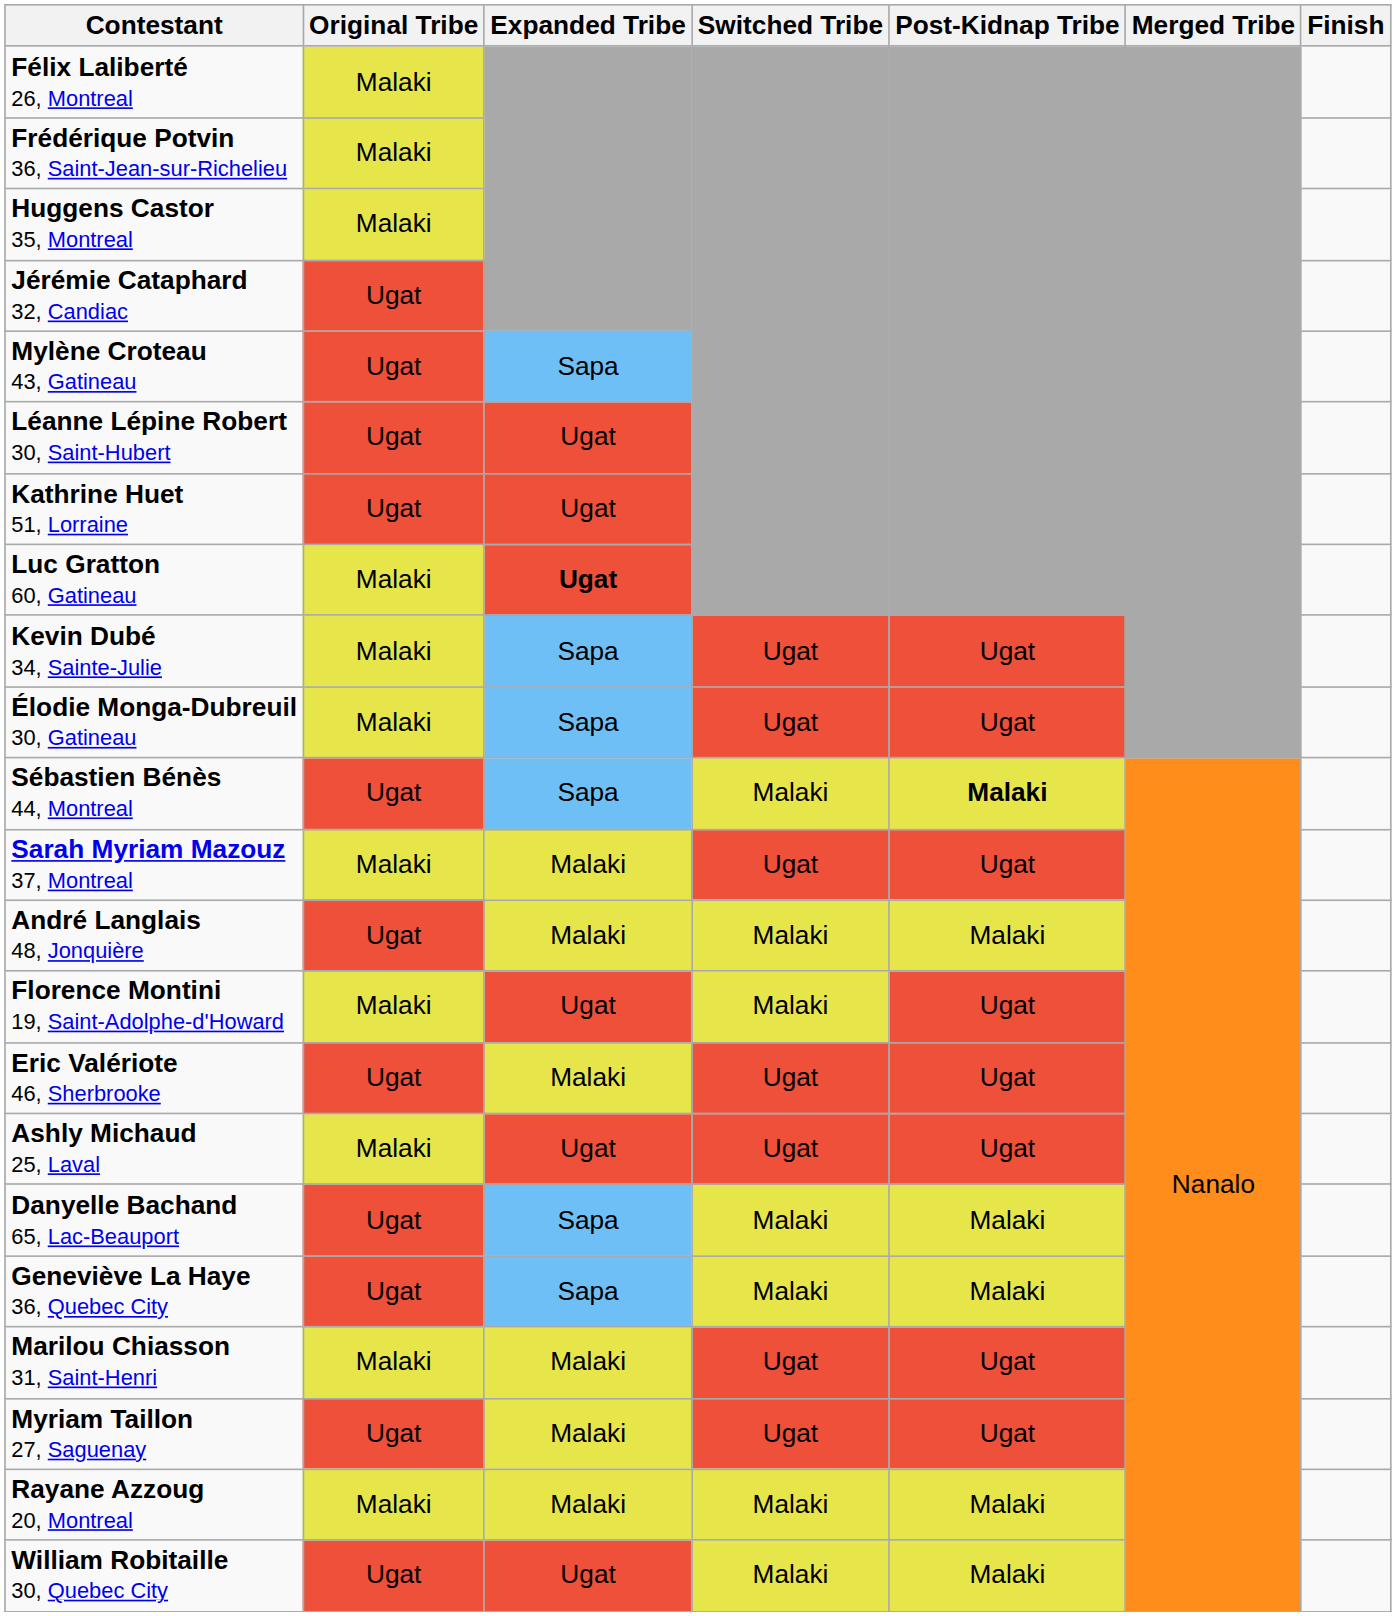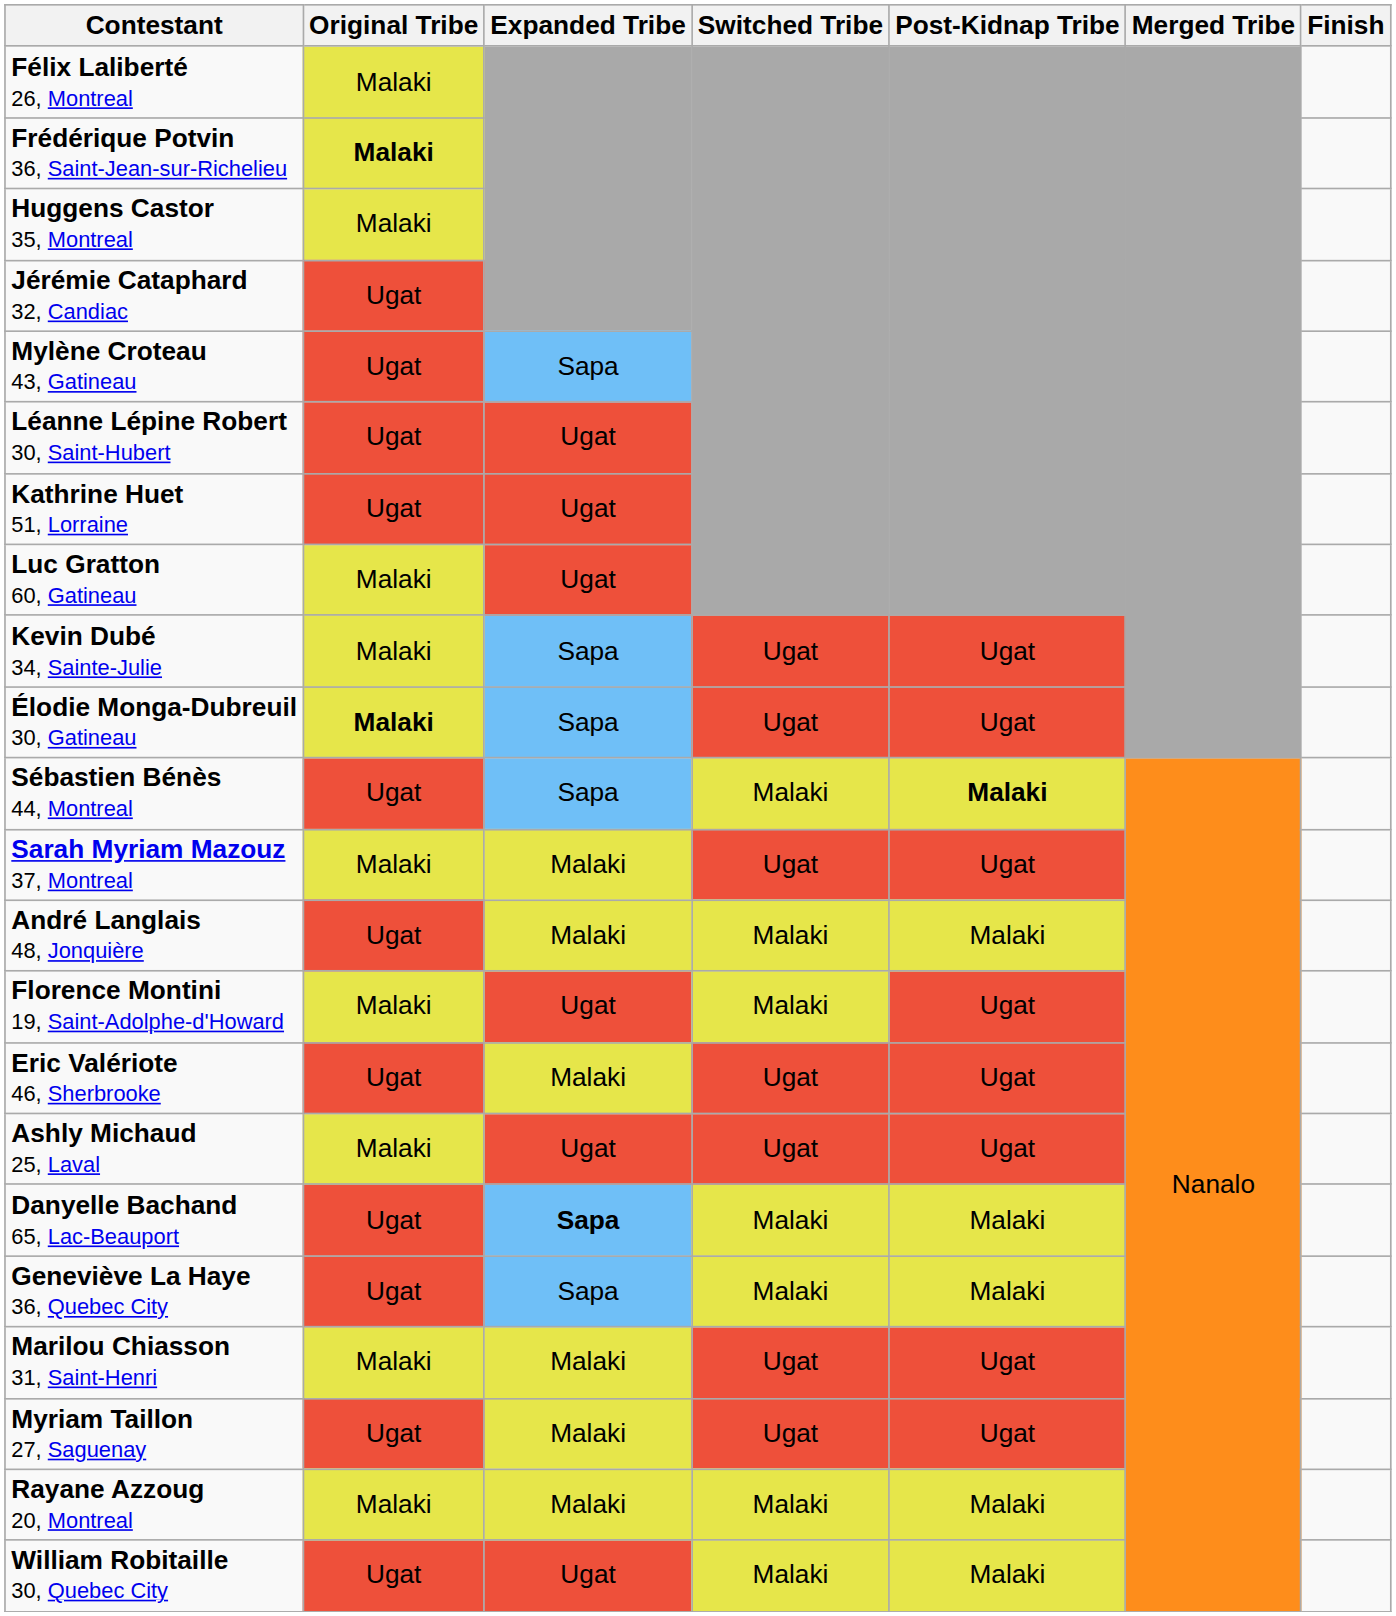(394, 152) normal -> (394, 152) bold
(588, 579) bold -> (588, 579) normal
(394, 721) normal -> (394, 721) bold
(588, 1219) normal -> (588, 1219) bold
